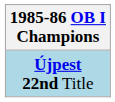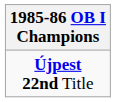(58, 73) lightblue background -> (58, 73) no background
